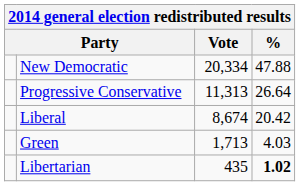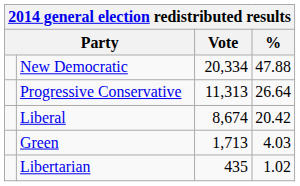(277, 167) bold -> (277, 167) normal
